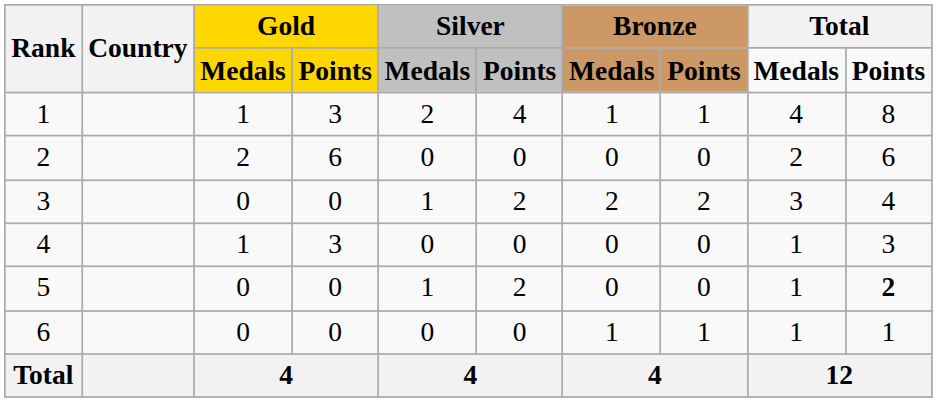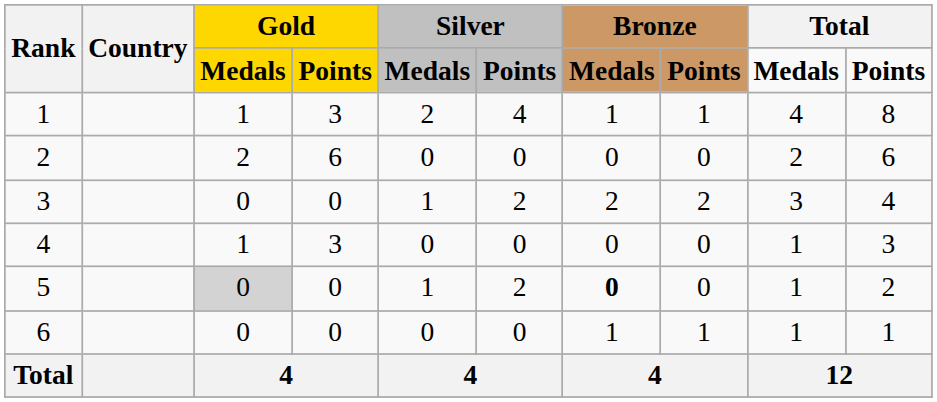(243, 288) no background -> (243, 288) lightgrey background
(612, 288) normal -> (612, 288) bold
(888, 288) bold -> (888, 288) normal
